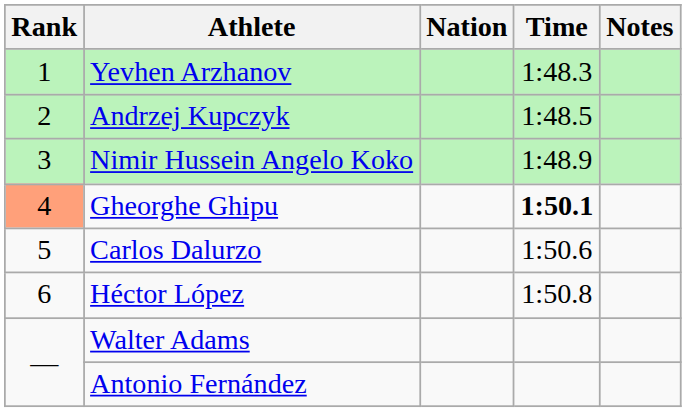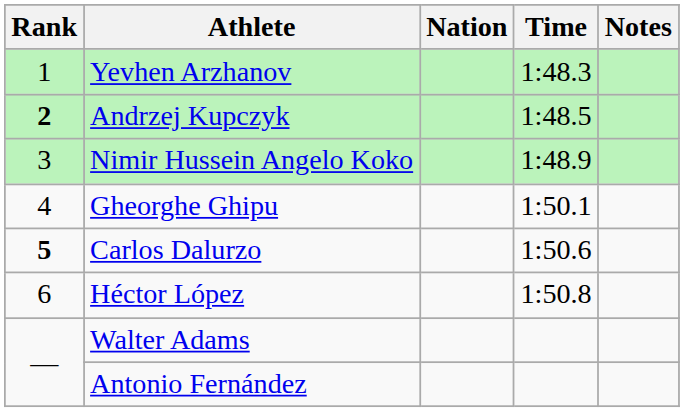(44, 116) normal -> (44, 116) bold
(44, 205) lightsalmon background -> (44, 205) no background
(557, 205) bold -> (556, 205) normal
(44, 250) normal -> (44, 250) bold
